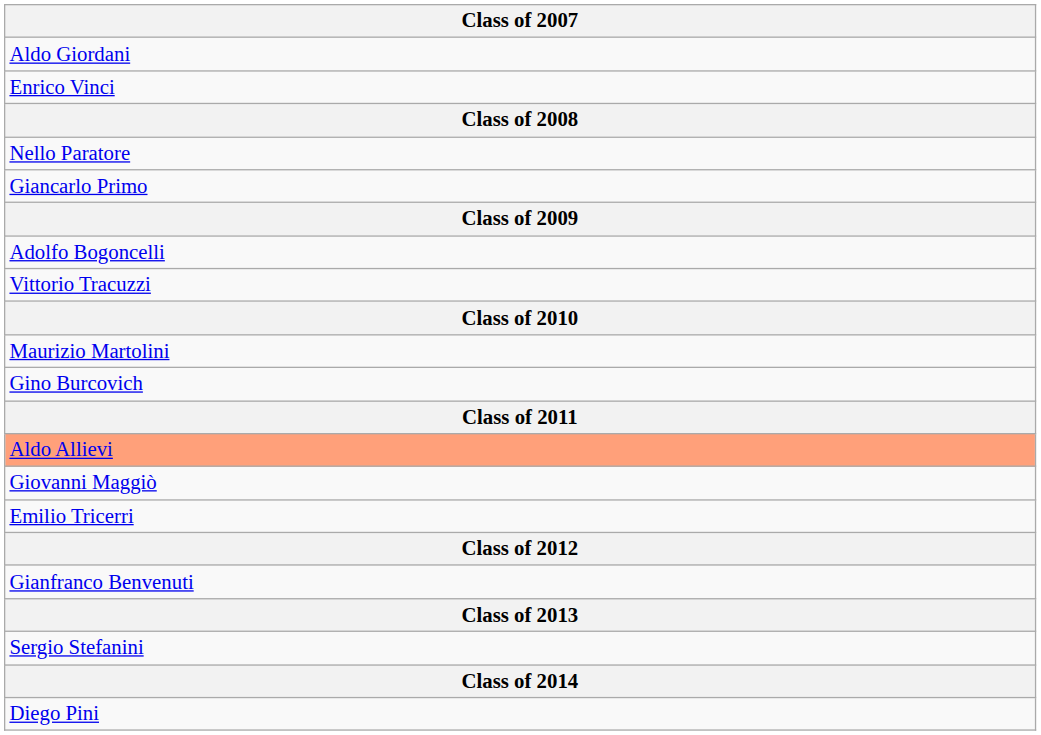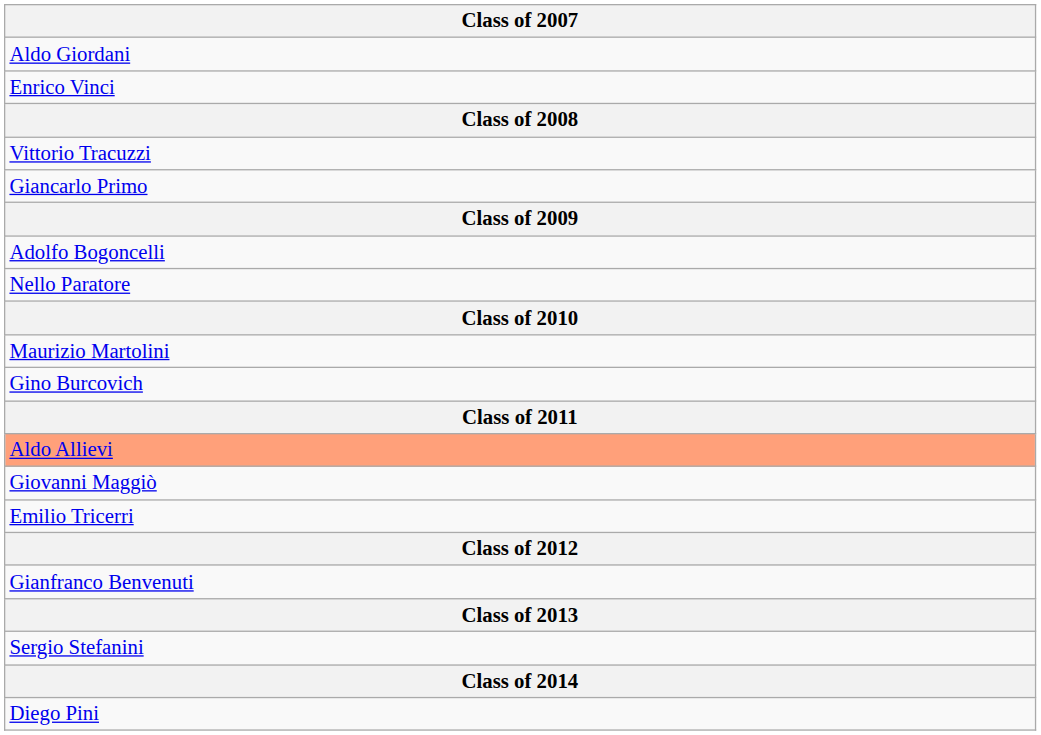(70, 152) Nello Paratore -> (80, 152) Vittorio Tracuzzi
(80, 284) Vittorio Tracuzzi -> (70, 284) Nello Paratore
